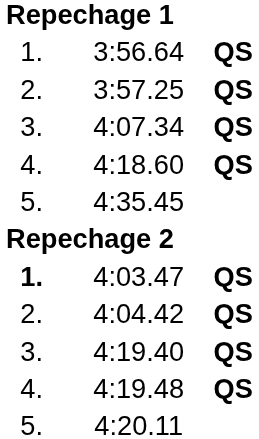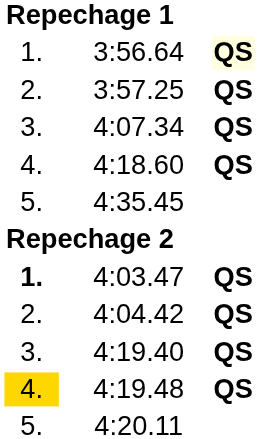(233, 52) no background -> (233, 52) lightyellow background
(32, 389) no background -> (32, 389) gold background
